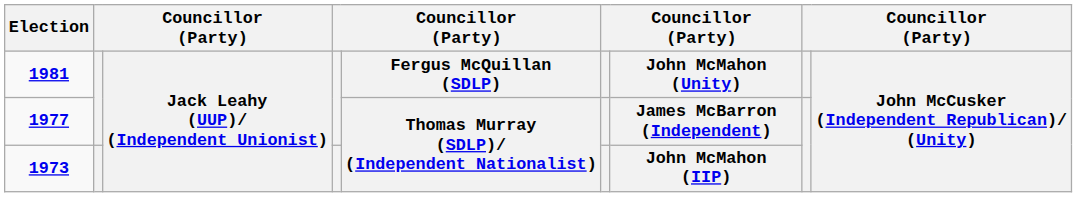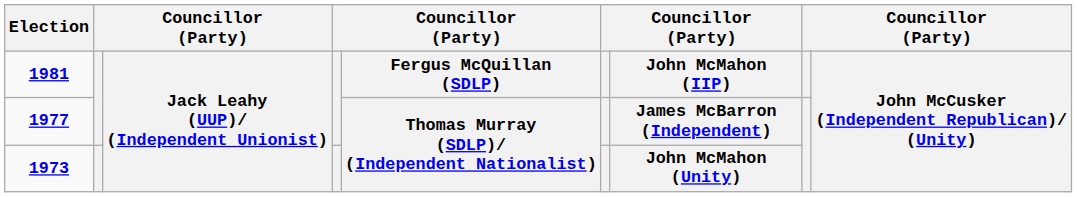(706, 75) John McMahon (Unity) -> (706, 75) John McMahon (IIP)
(706, 168) John McMahon (IIP) -> (706, 168) John McMahon (Unity)
